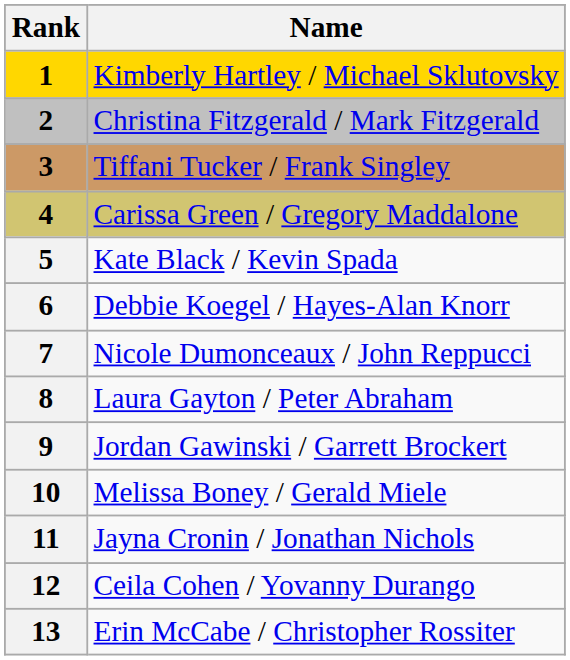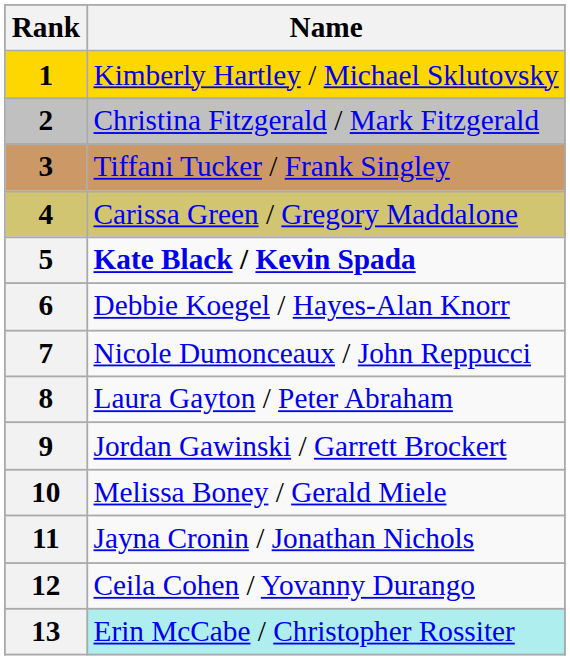(246, 259) normal -> (255, 259) bold
(304, 631) no background -> (304, 631) paleturquoise background
